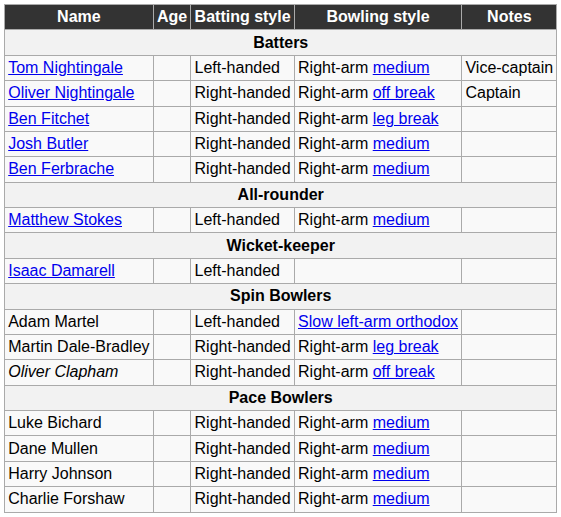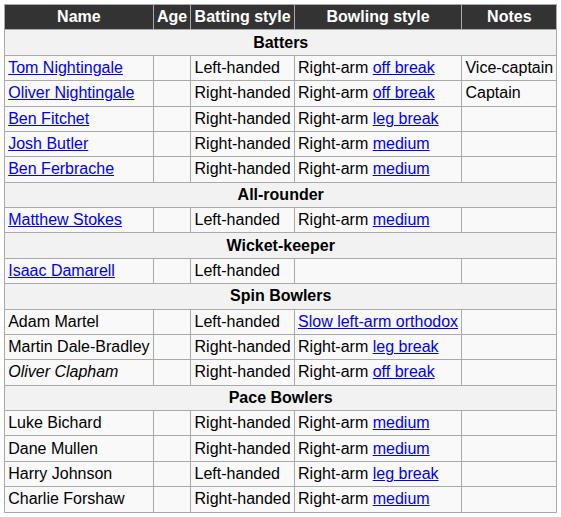(364, 67) Right-arm medium -> (366, 67) Right-arm off break
(243, 473) Right-handed -> (237, 473) Left-handed
(364, 473) Right-arm medium -> (368, 473) Right-arm leg break
